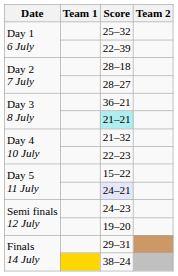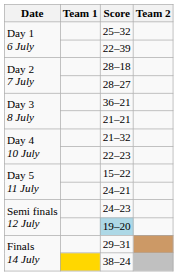(117, 119) paleturquoise background -> (117, 119) no background
(117, 191) lavender background -> (117, 191) no background
(117, 226) no background -> (117, 226) lightblue background
